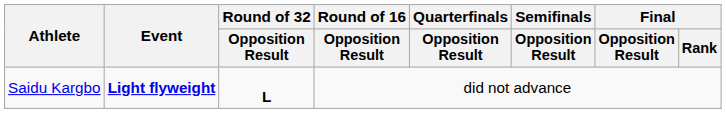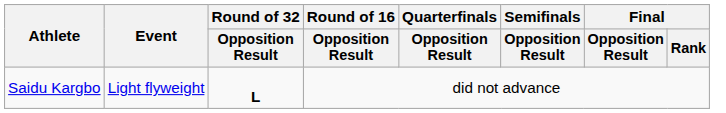(162, 88) bold -> (156, 88) normal
